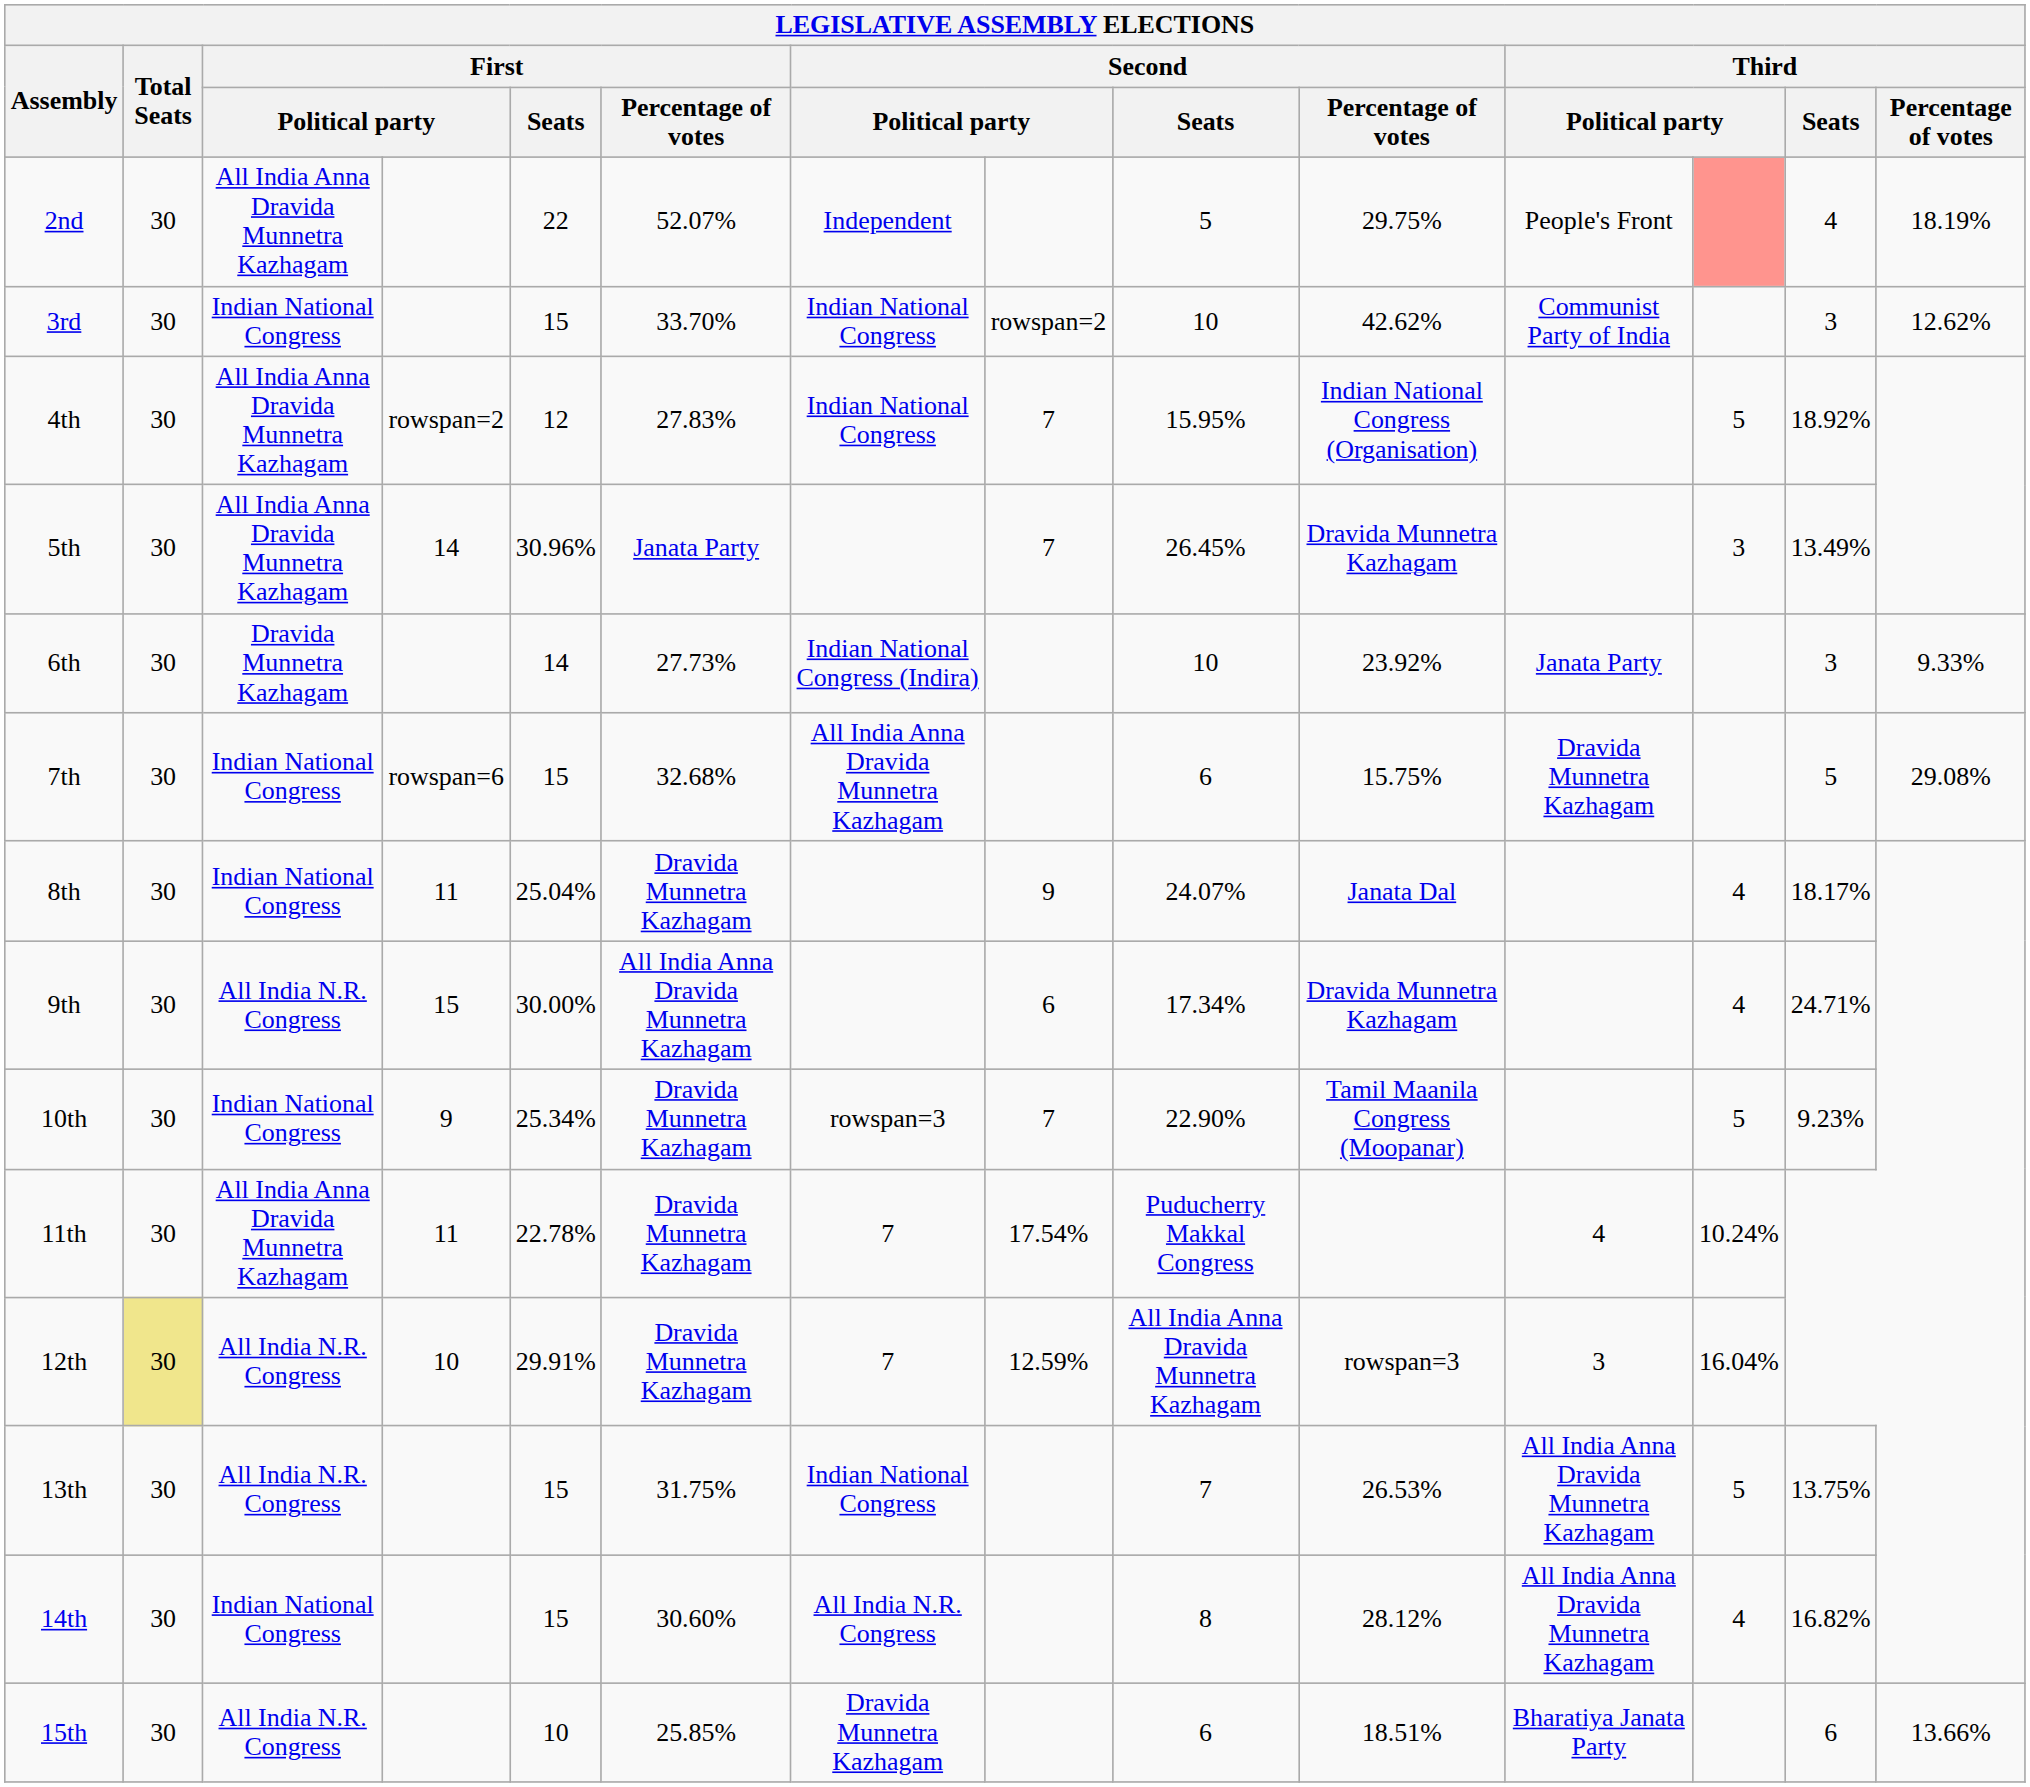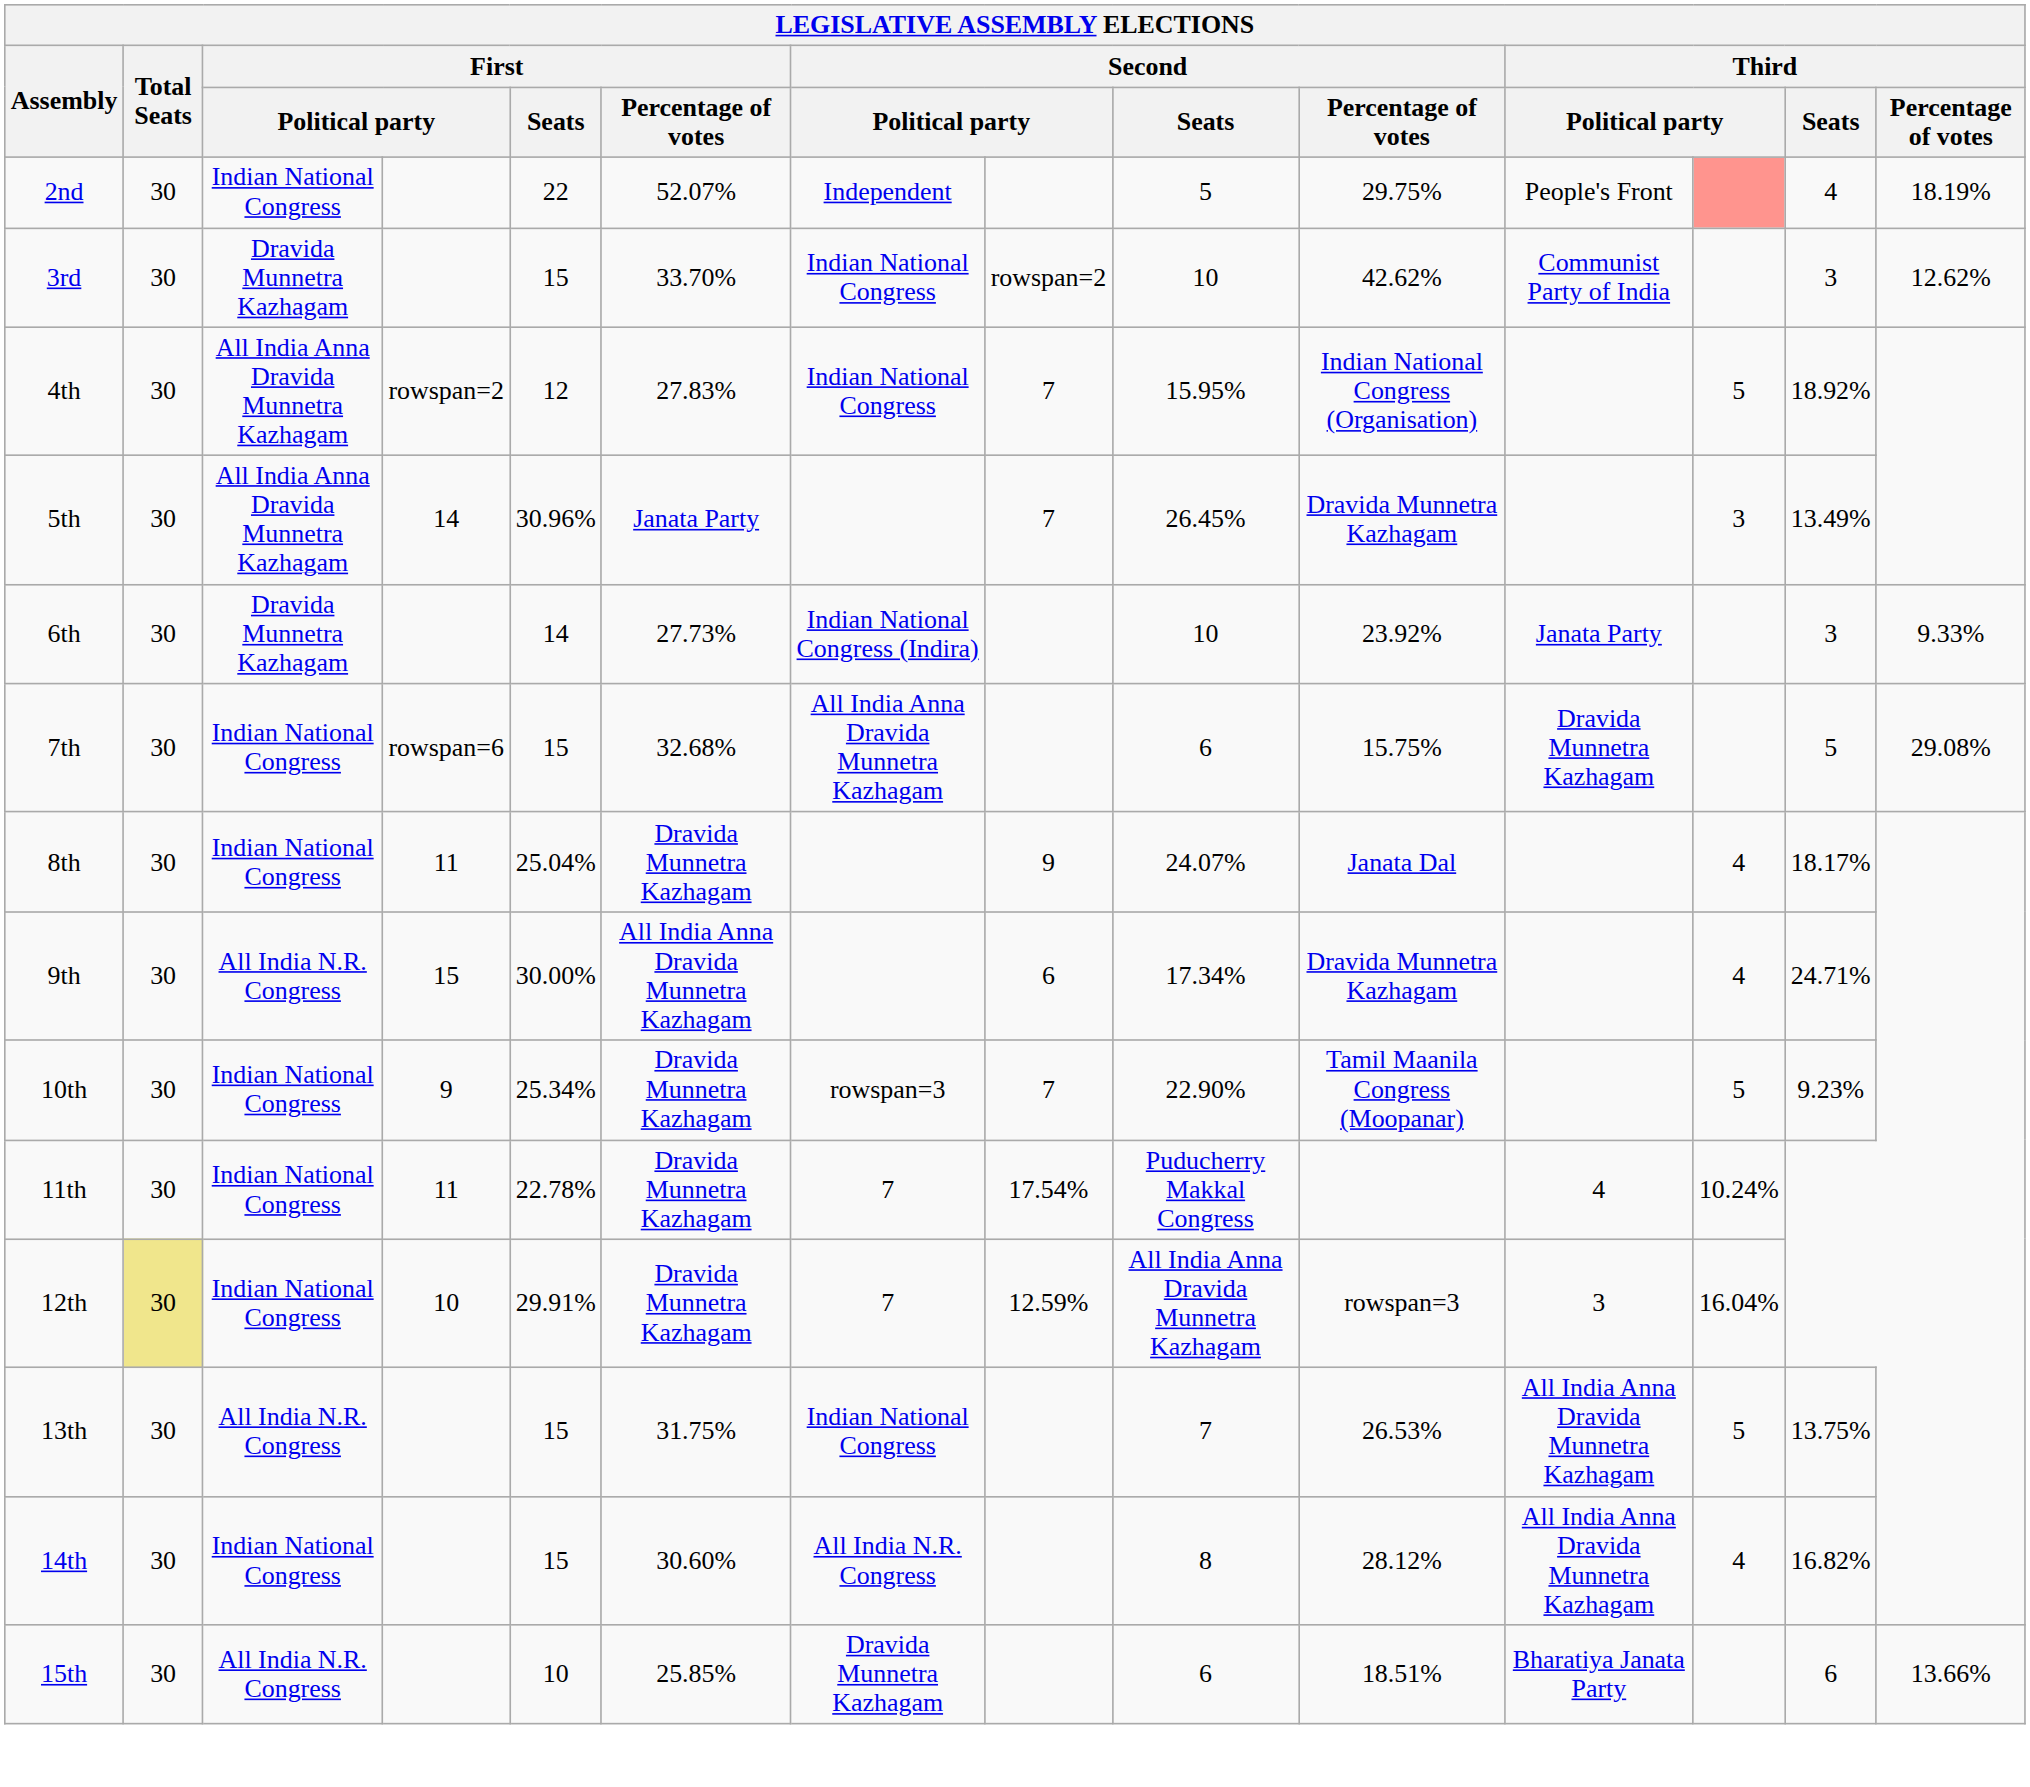(293, 221) All India Anna Dravida Munnetra Kazhagam -> (293, 192) Indian National Congress
(293, 320) Indian National Congress -> (293, 276) Dravida Munnetra Kazhagam
(293, 1232) All India Anna Dravida Munnetra Kazhagam -> (293, 1189) Indian National Congress
(293, 1361) All India N.R. Congress -> (293, 1303) Indian National Congress
